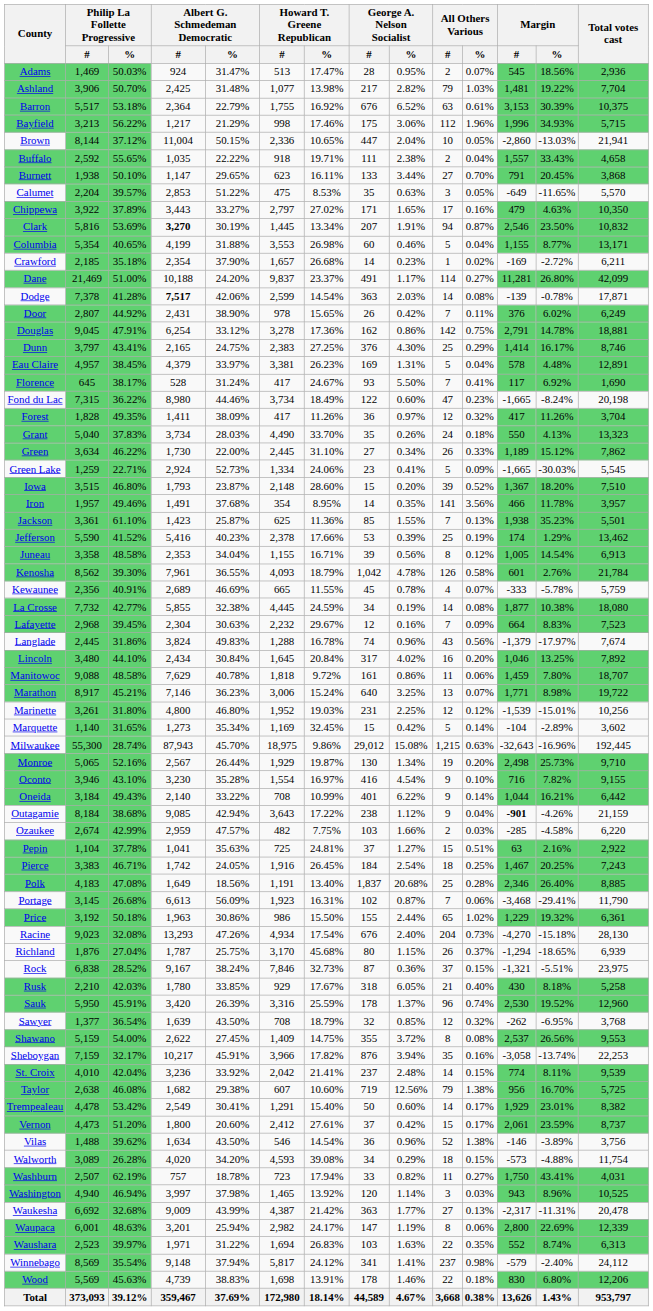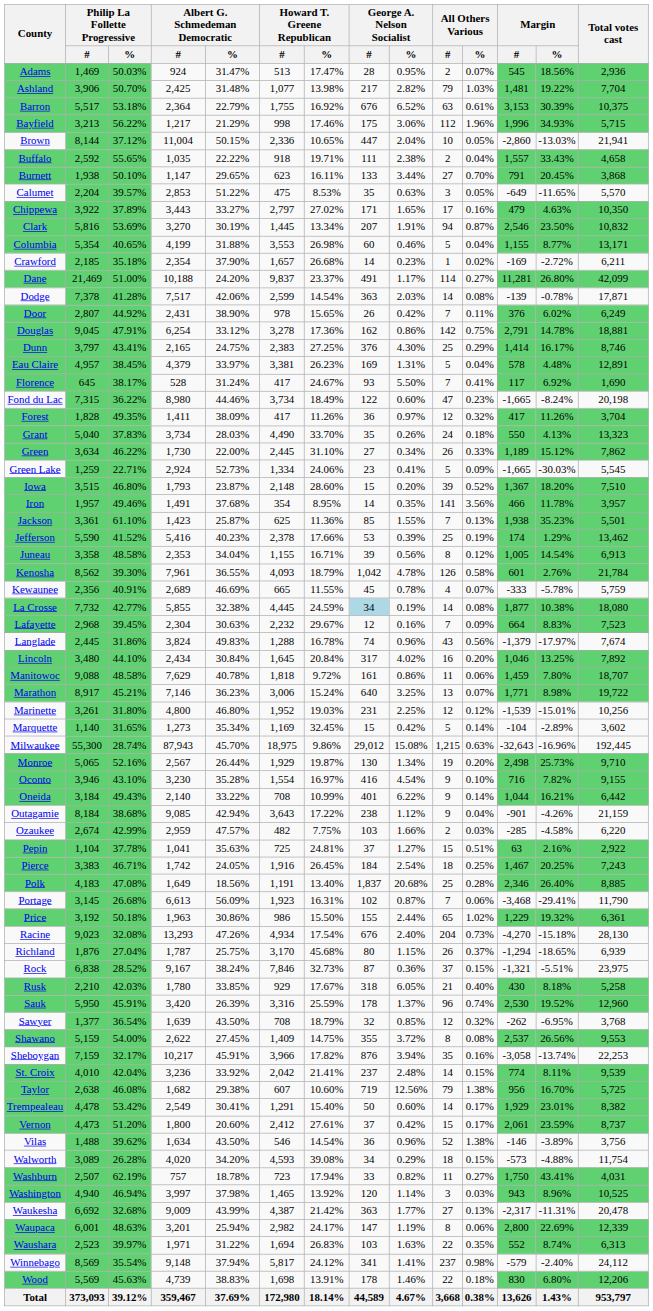(178, 227) bold -> (178, 227) normal
(178, 296) bold -> (178, 296) normal
(369, 607) no background -> (369, 607) lightblue background
(517, 814) bold -> (517, 814) normal
